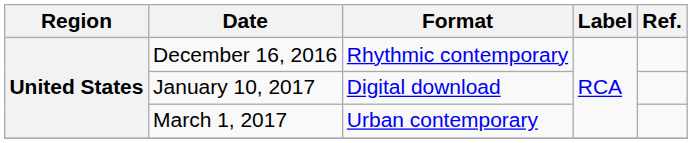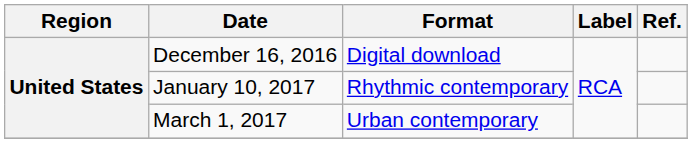(458, 54) Rhythmic contemporary -> (424, 54) Digital download
(424, 87) Digital download -> (458, 87) Rhythmic contemporary
